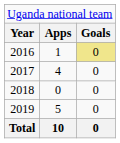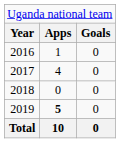(96, 52) khaki background -> (96, 52) no background
(58, 109) normal -> (58, 109) bold
